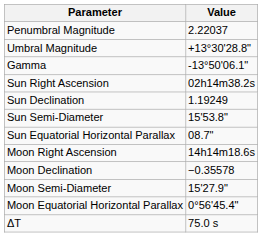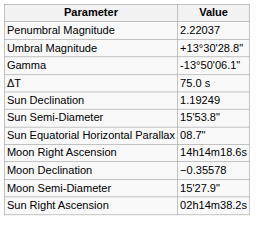rows swapped: (58, 83) <-> (14, 223)
- row: (95, 205)
